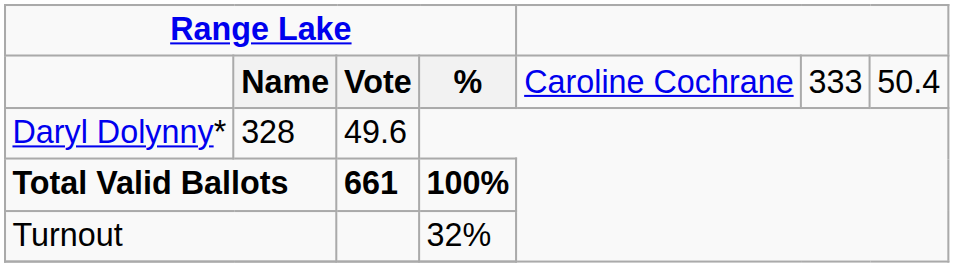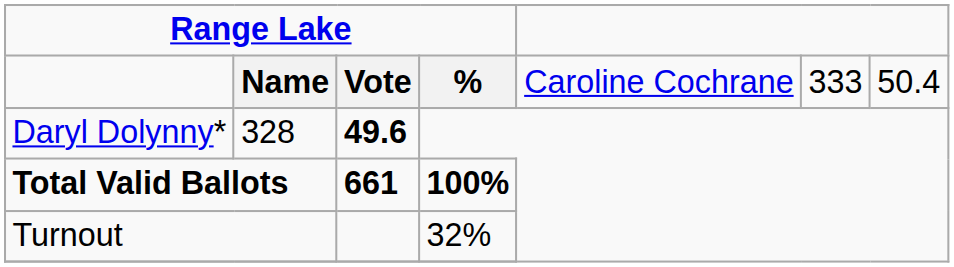(376, 132) normal -> (376, 132) bold
